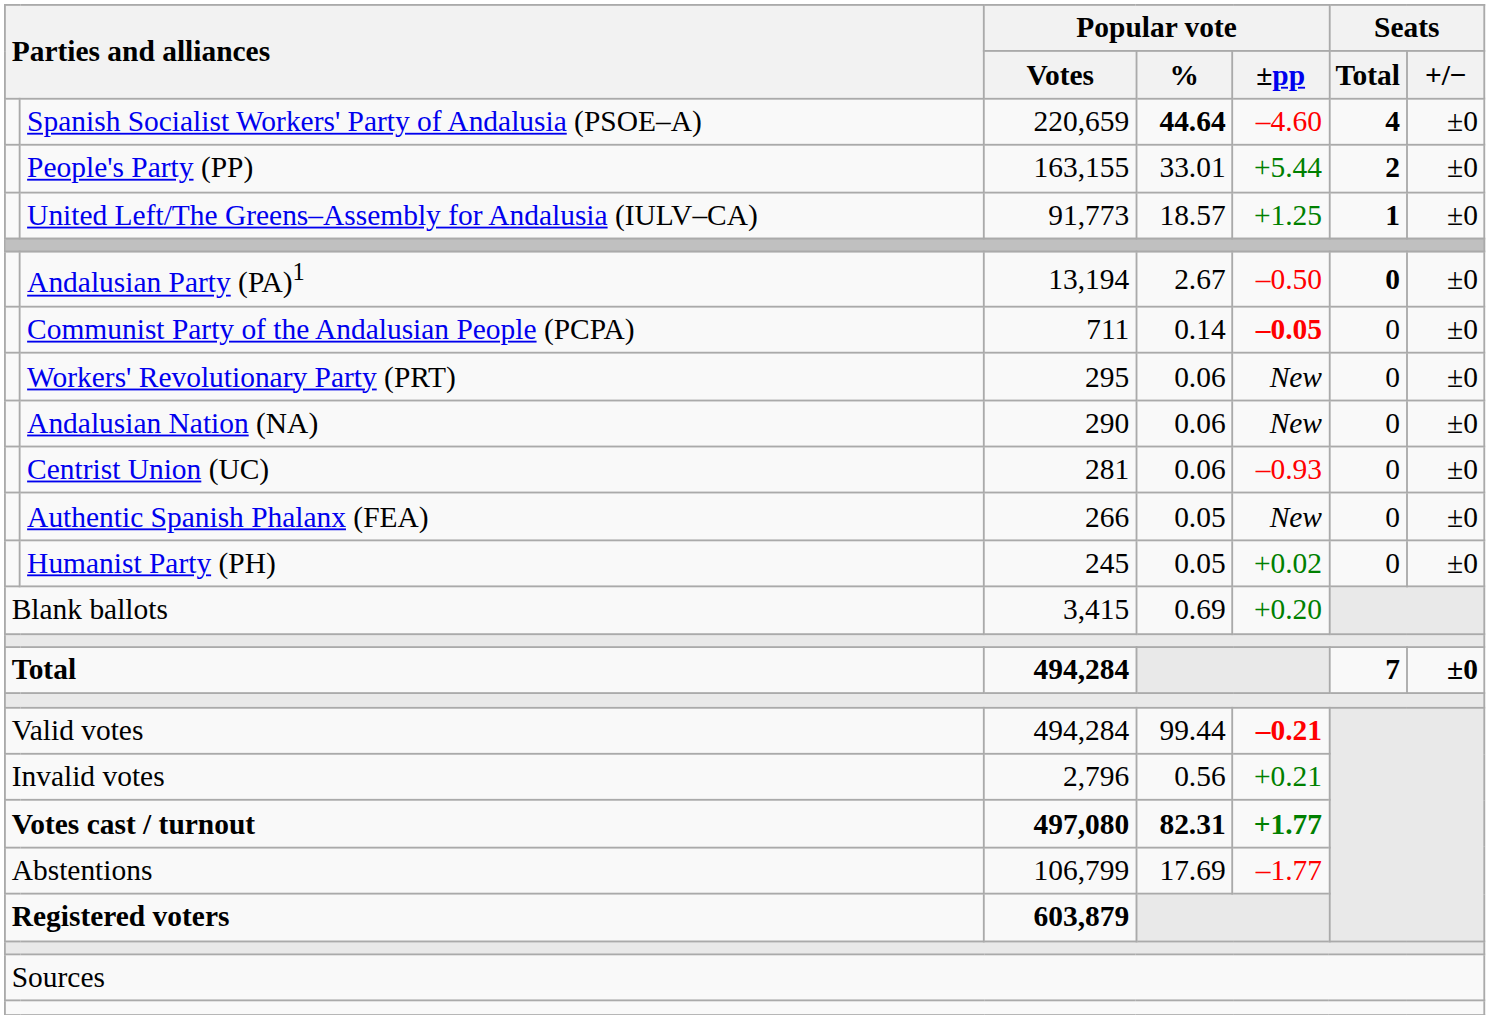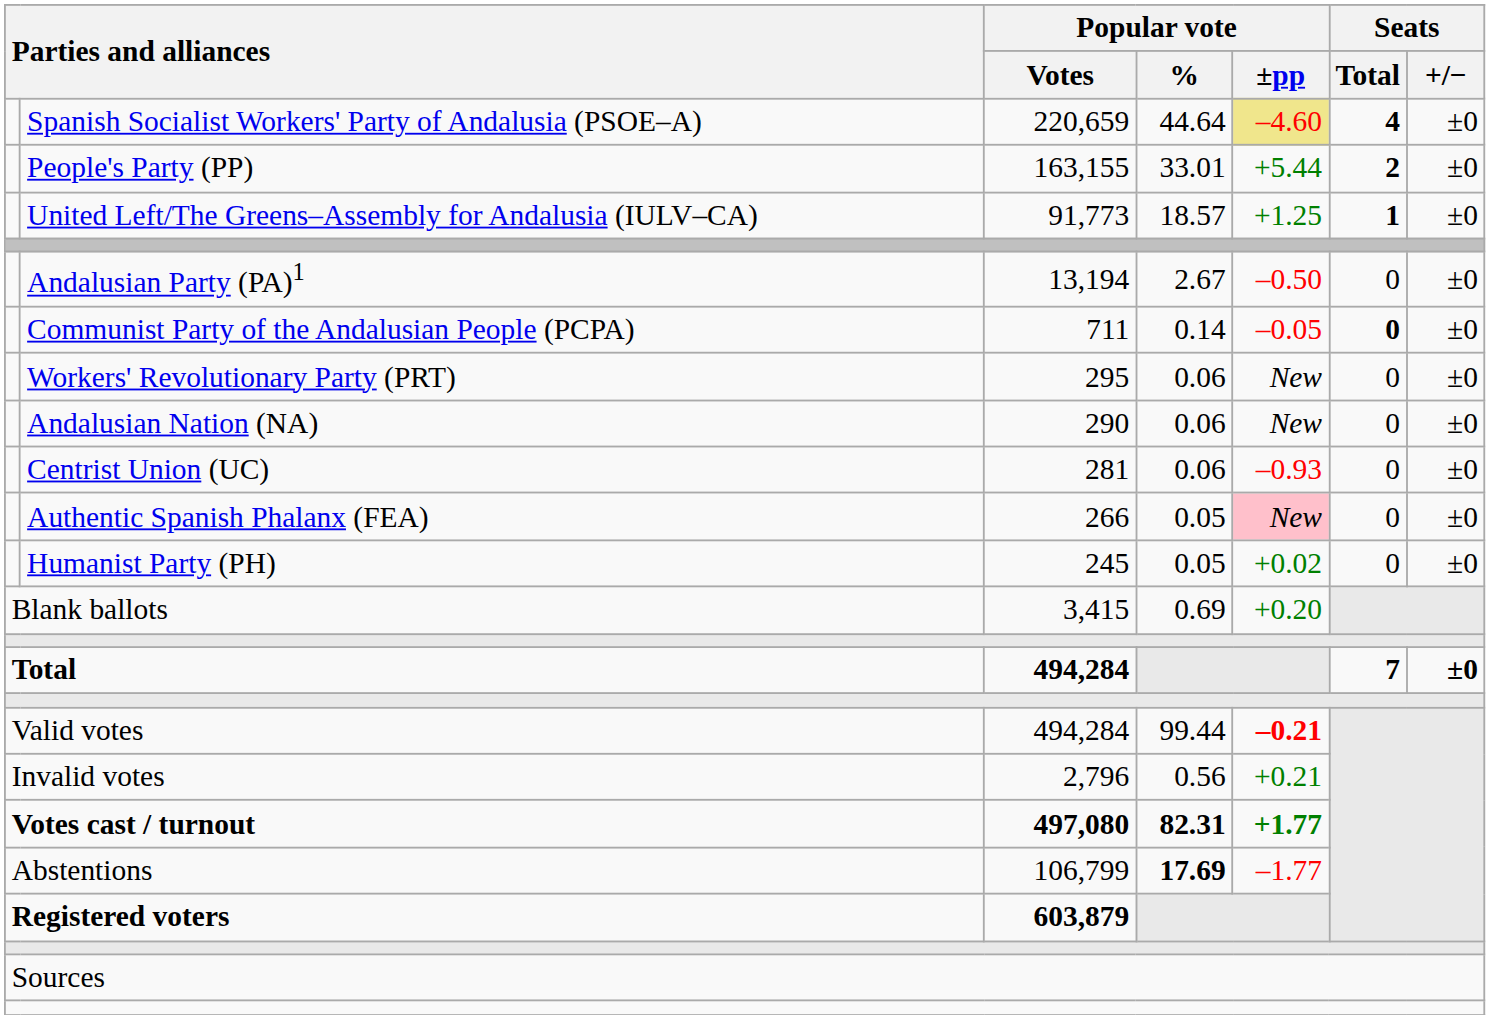(1193, 121) bold -> (1193, 121) normal
(1289, 121) no background -> (1289, 121) khaki background
(1393, 278) bold -> (1393, 278) normal
(1289, 329) bold -> (1289, 329) normal
(1393, 329) normal -> (1393, 329) bold
(1296, 516) no background -> (1296, 516) pink background
(1193, 870) normal -> (1193, 870) bold
